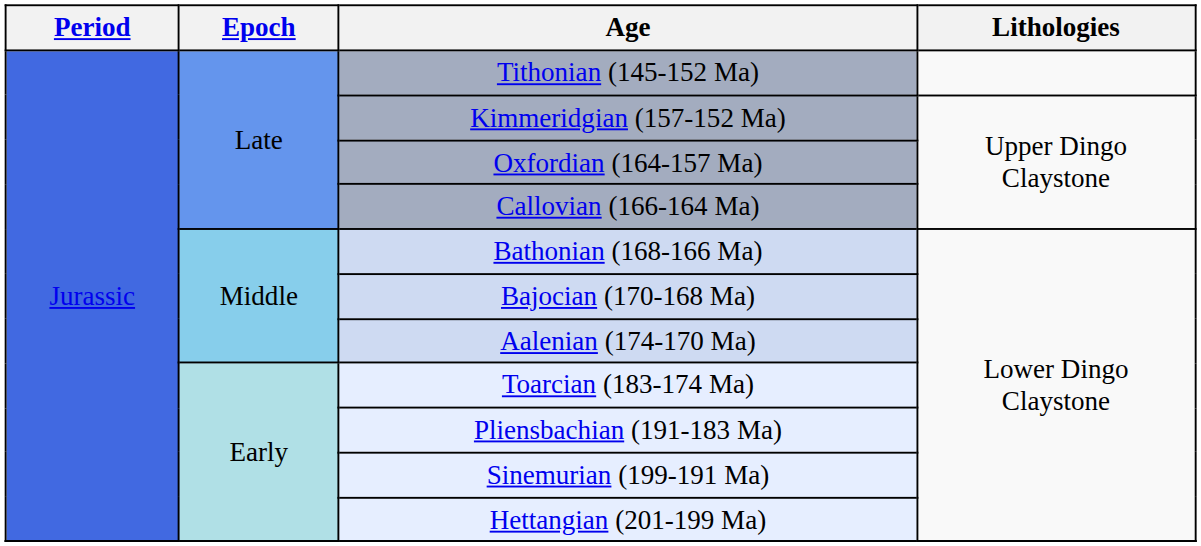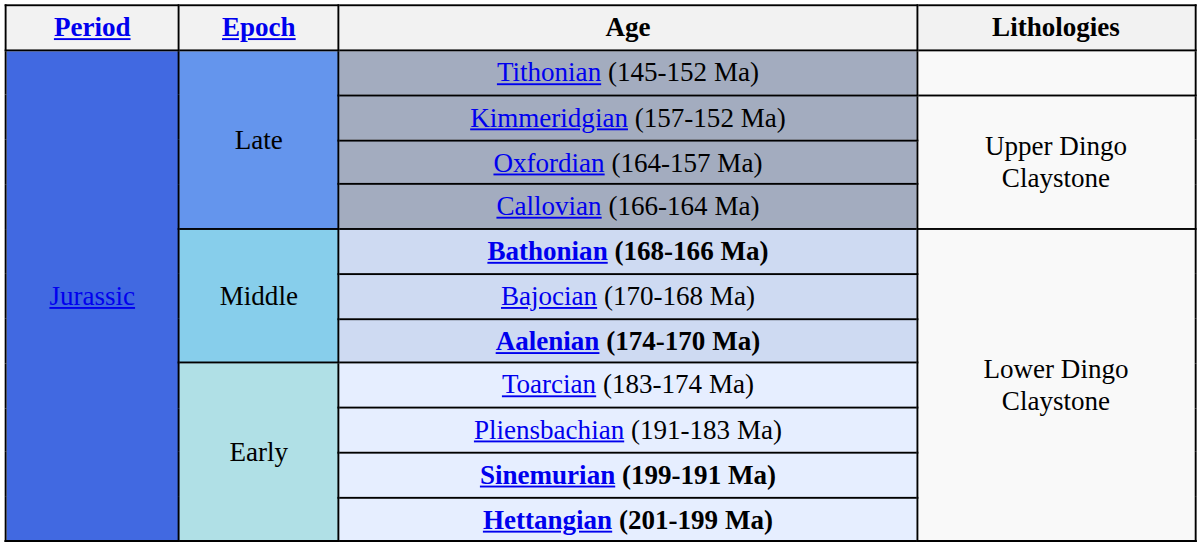(628, 251) normal -> (628, 251) bold
(628, 340) normal -> (628, 340) bold
(628, 474) normal -> (628, 474) bold
(628, 519) normal -> (628, 519) bold
